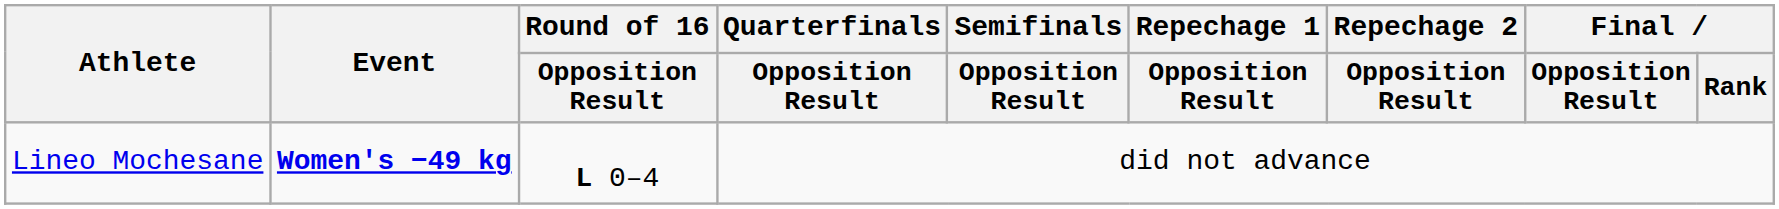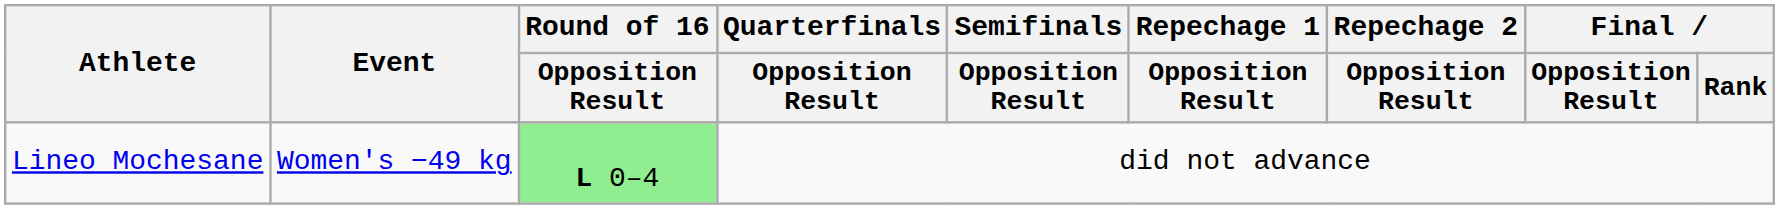(394, 162) bold -> (394, 162) normal
(617, 179) no background -> (617, 179) lightgreen background
